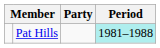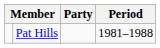(126, 33) paleturquoise background -> (126, 33) no background
